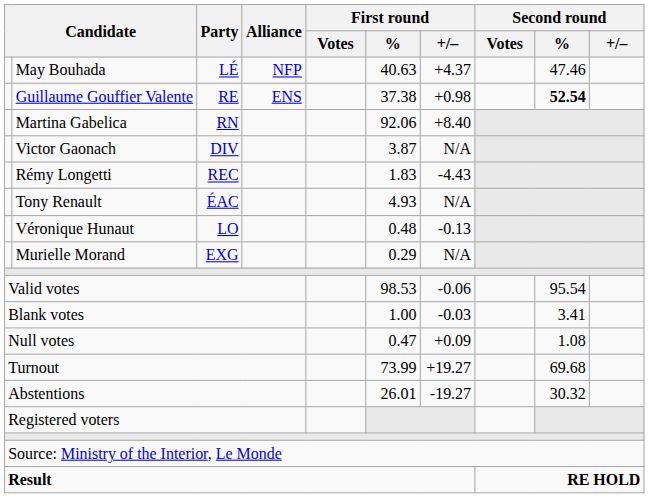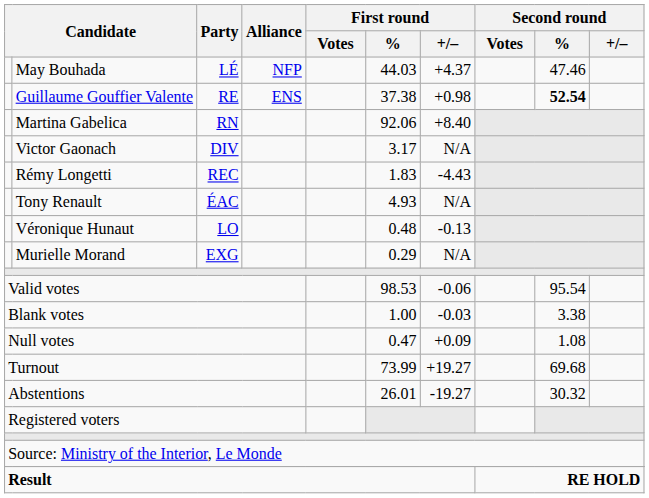(398, 70) 40.63 -> (398, 70) 44.03
(402, 149) 3.87 -> (402, 149) 3.17
(572, 314) 3.41 -> (572, 314) 3.38
